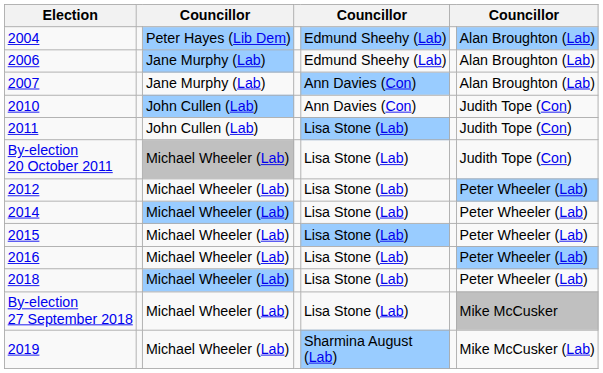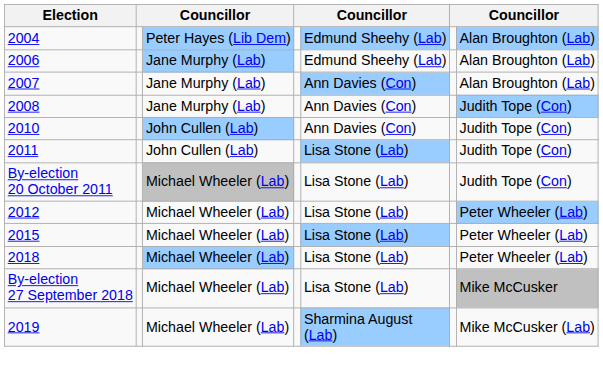+ row: (24, 106)
- row: (24, 212)
- row: (24, 257)
